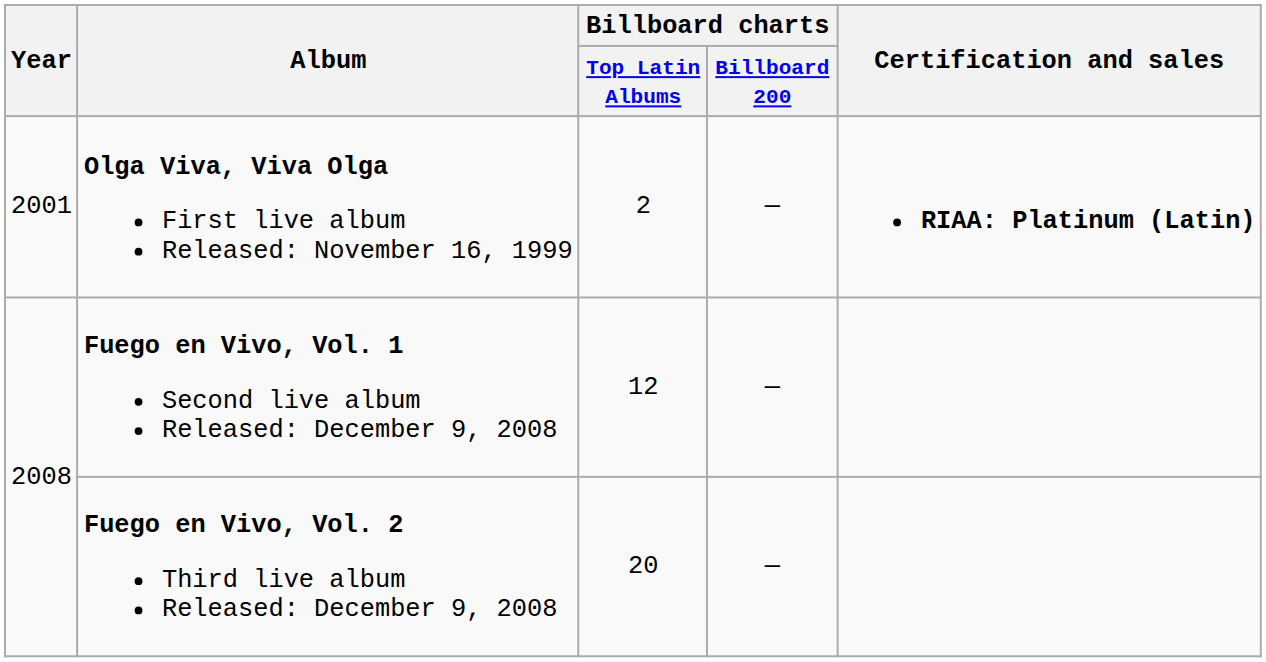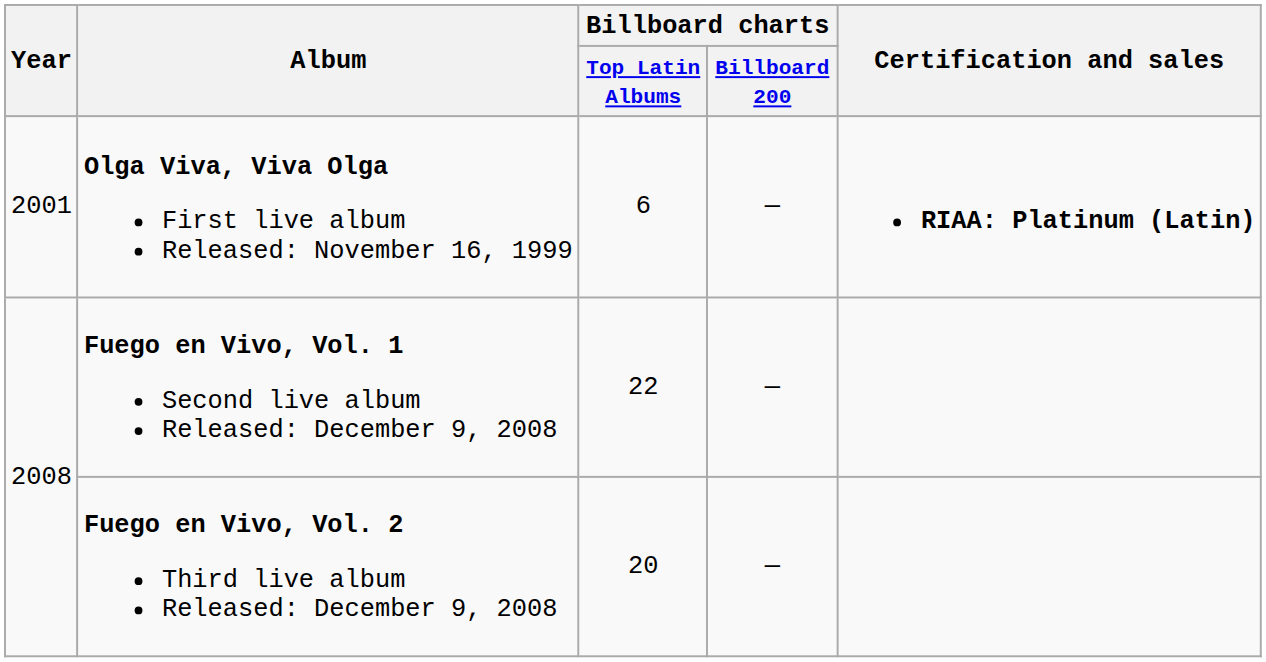(643, 207) 2 -> (643, 207) 6
(643, 387) 12 -> (643, 387) 22
